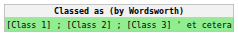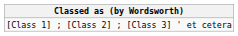(119, 25) lightgreen background -> (119, 25) no background
